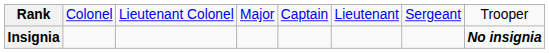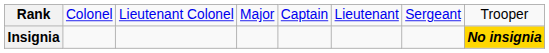(504, 37) no background -> (504, 37) gold background
